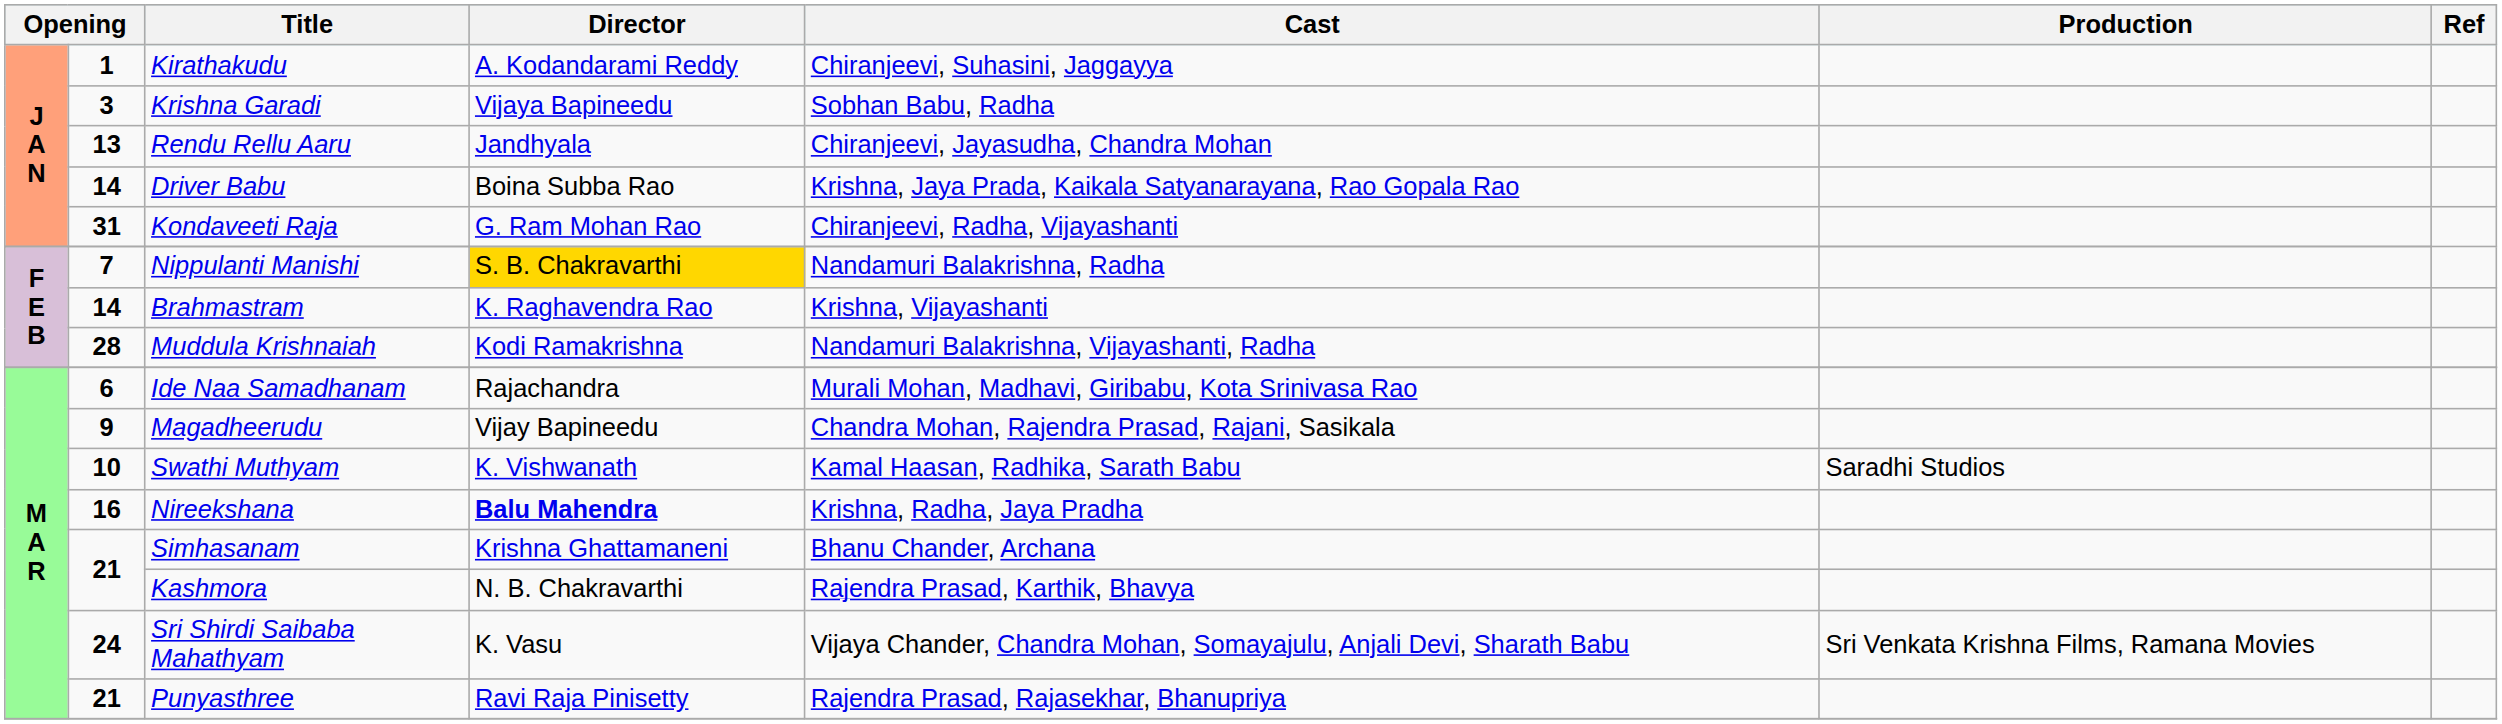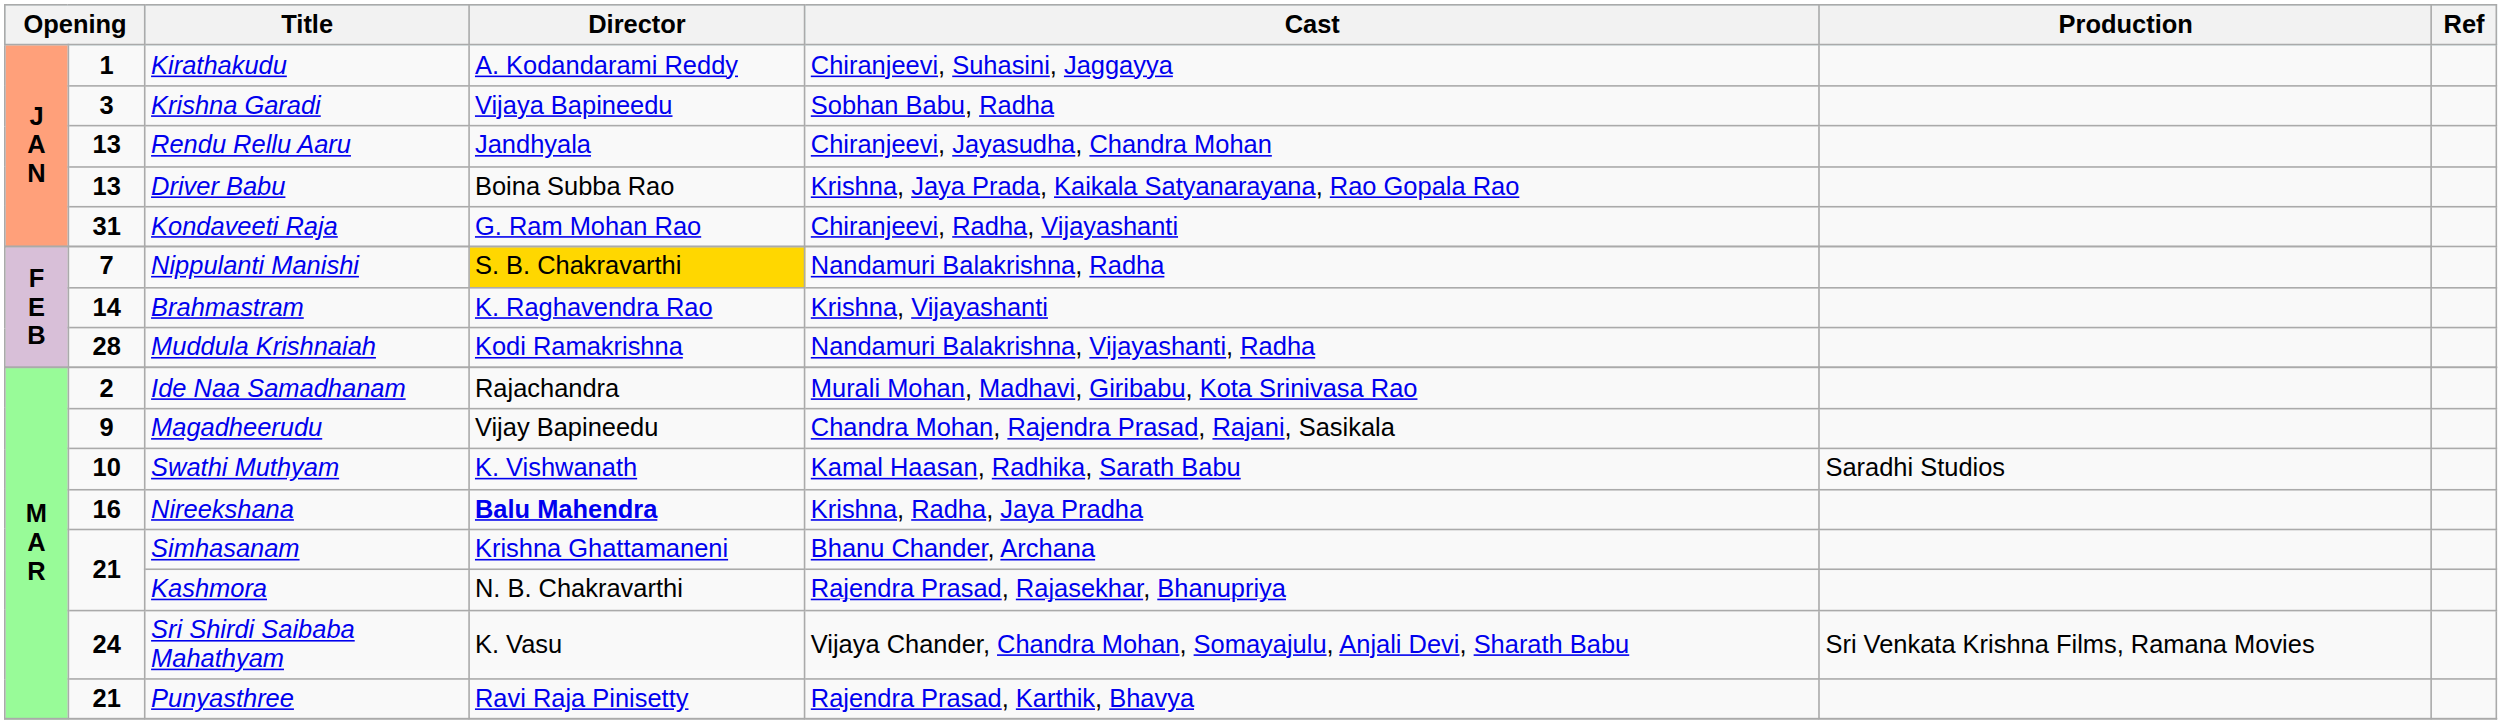(107, 186) 14 -> (107, 186) 13
(107, 387) 6 -> (107, 387) 2
(1002, 589) Rajendra Prasad, Karthik, Bhavya -> (1048, 589) Rajendra Prasad, Rajasekhar, Bhanupriya
(1048, 698) Rajendra Prasad, Rajasekhar, Bhanupriya -> (1002, 698) Rajendra Prasad, Karthik, Bhavya
